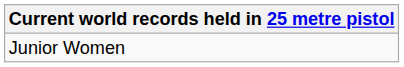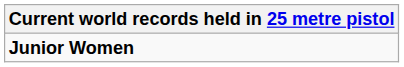(67, 48) normal -> (71, 48) bold
